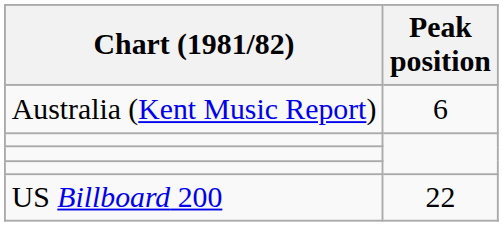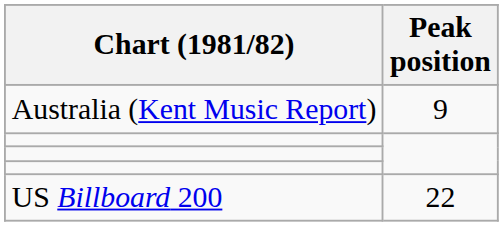(440, 108) 6 -> (440, 108) 9
